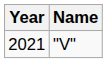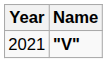(64, 44) normal -> (66, 44) bold
